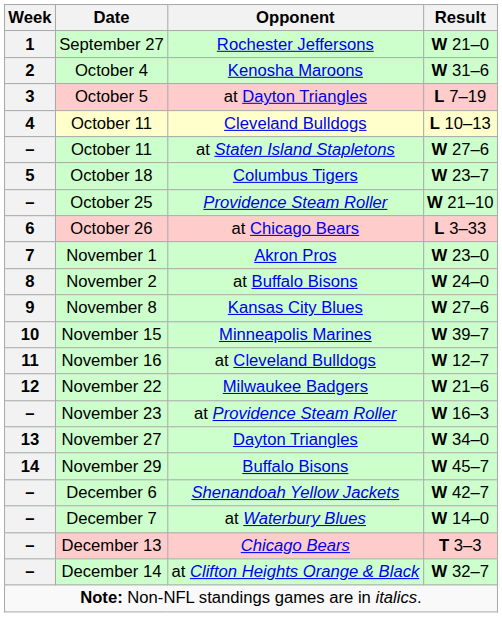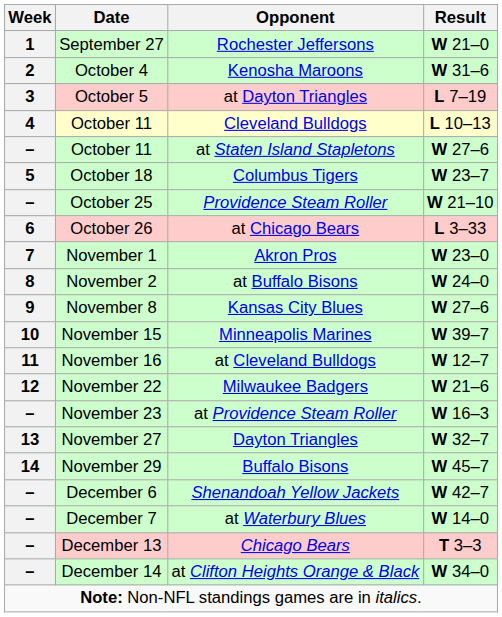(460, 439) W 34–0 -> (460, 439) W 32–7
(460, 571) W 32–7 -> (460, 571) W 34–0
